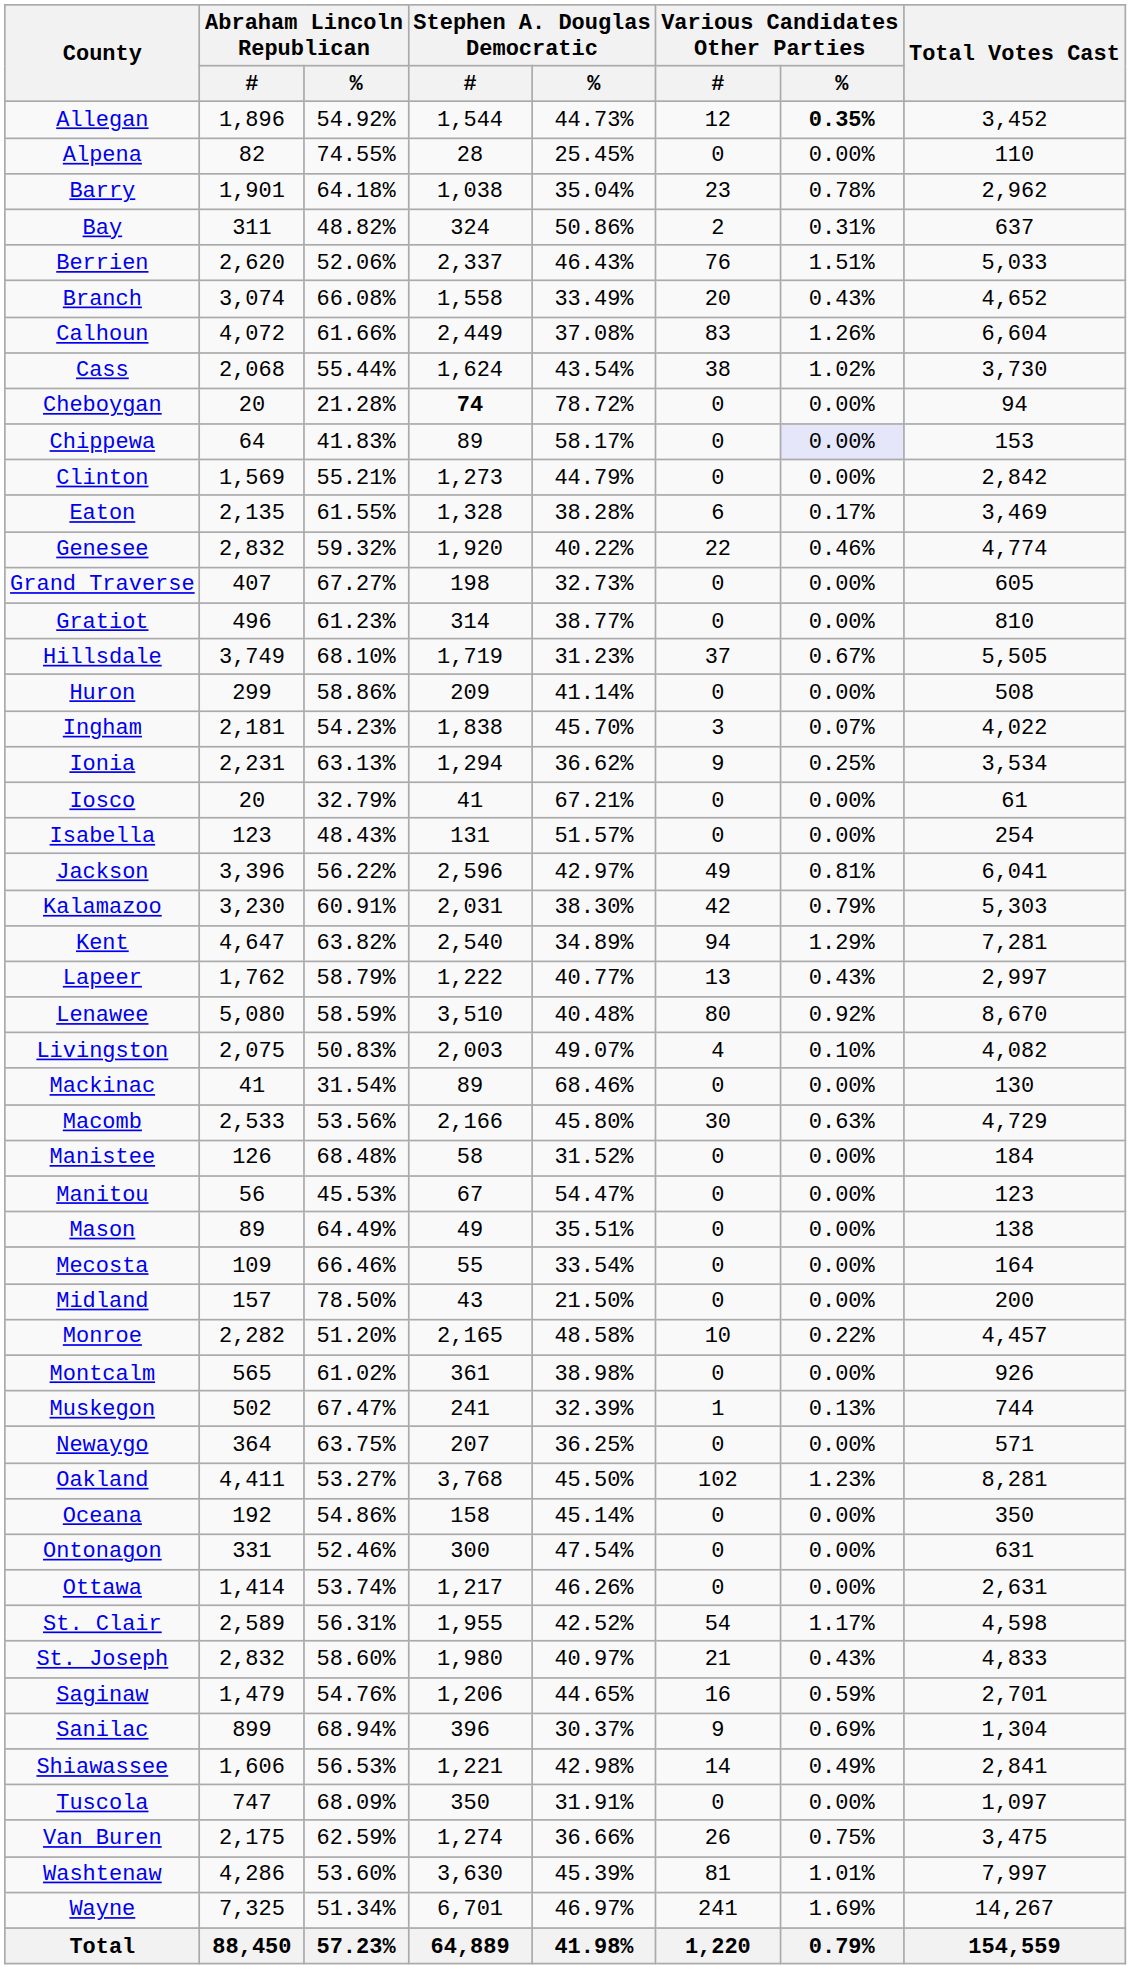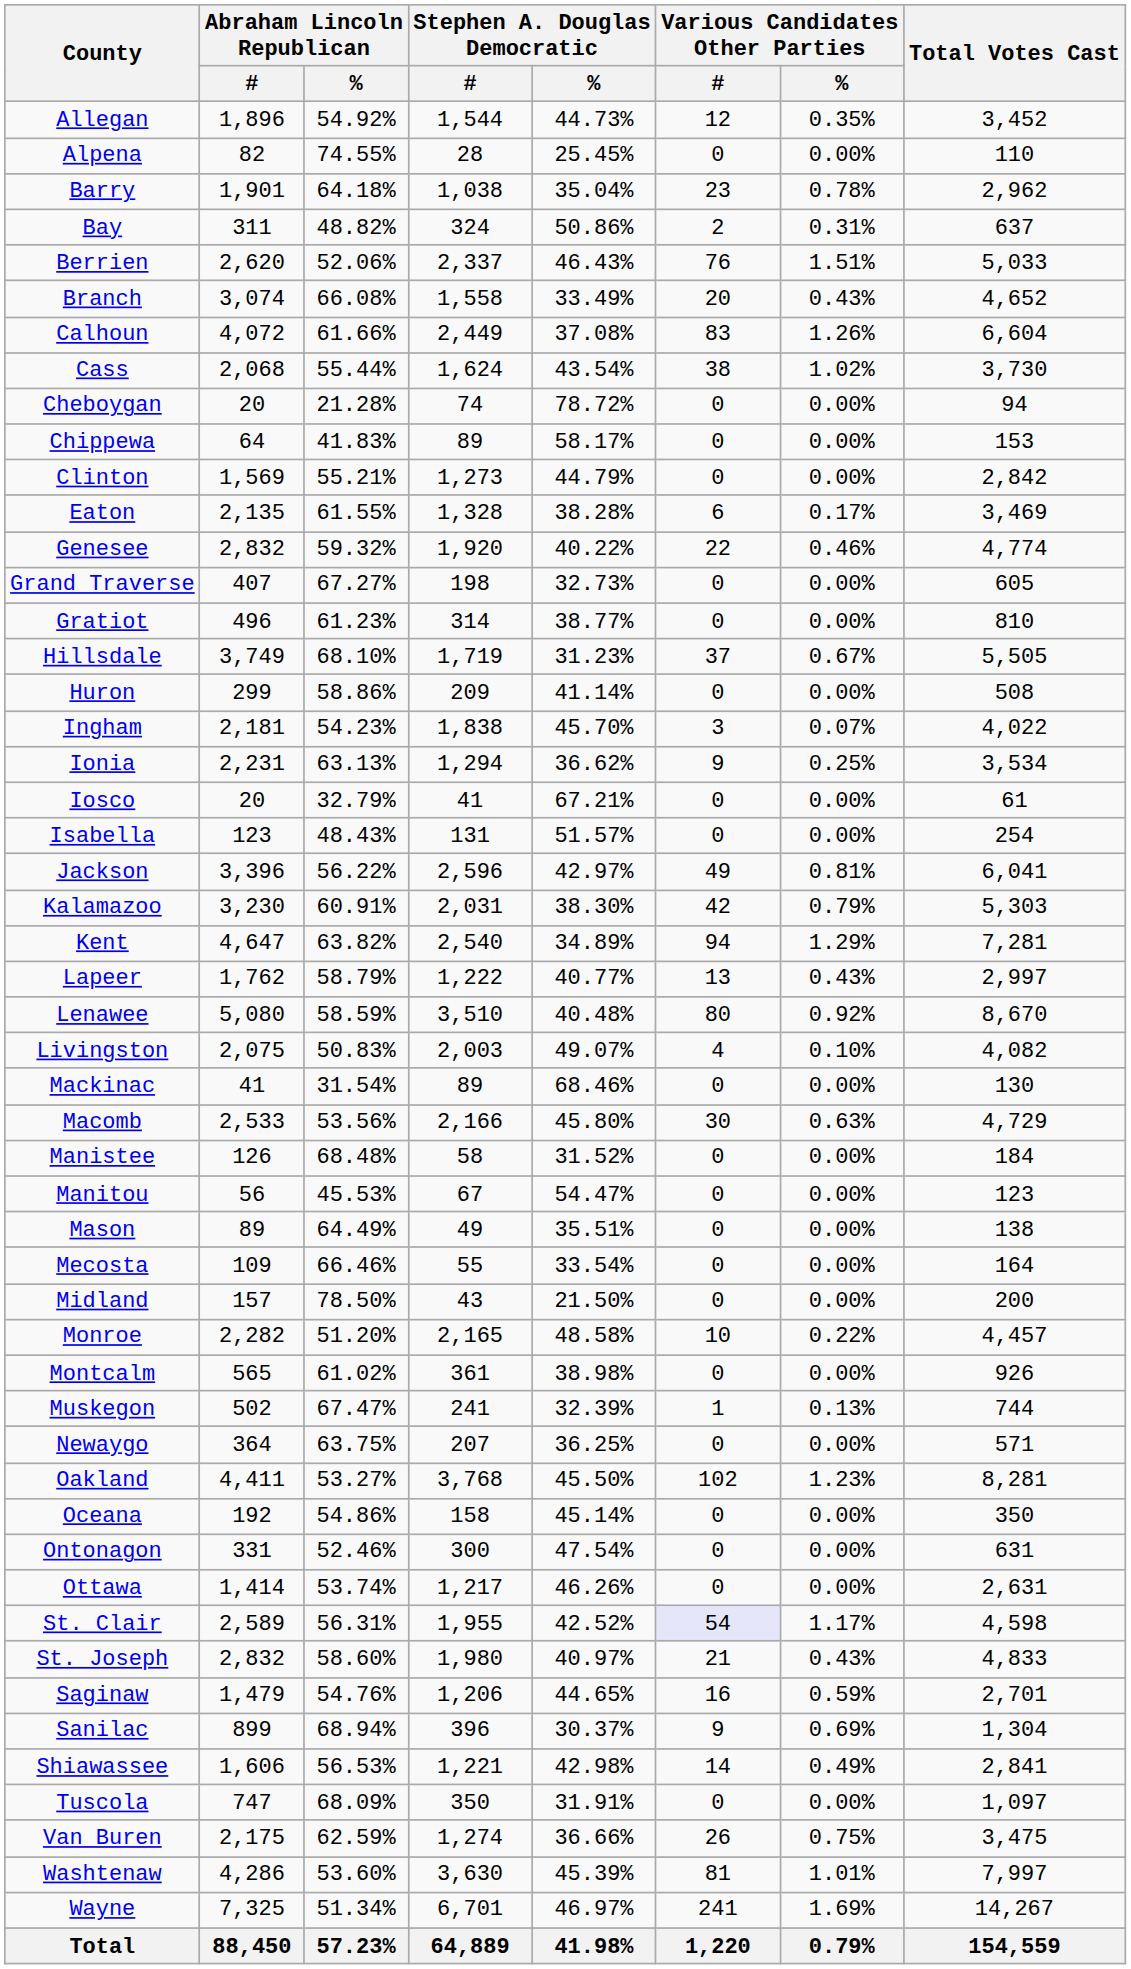(842, 120) bold -> (842, 120) normal
(470, 406) bold -> (470, 406) normal
(842, 442) lavender background -> (842, 442) no background
(718, 1624) no background -> (718, 1624) lavender background
